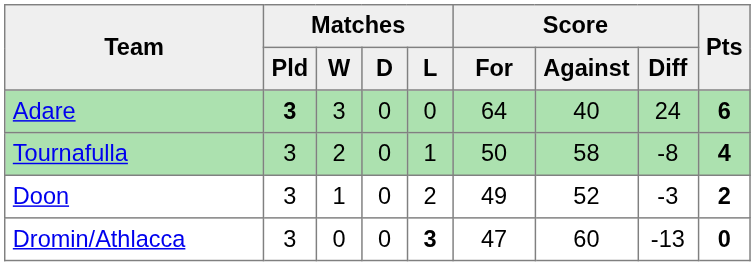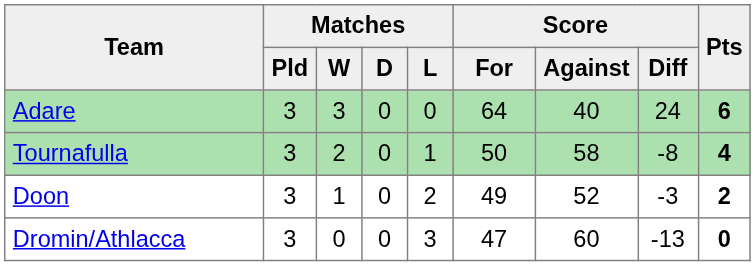(290, 111) bold -> (290, 111) normal
(430, 238) bold -> (430, 238) normal
